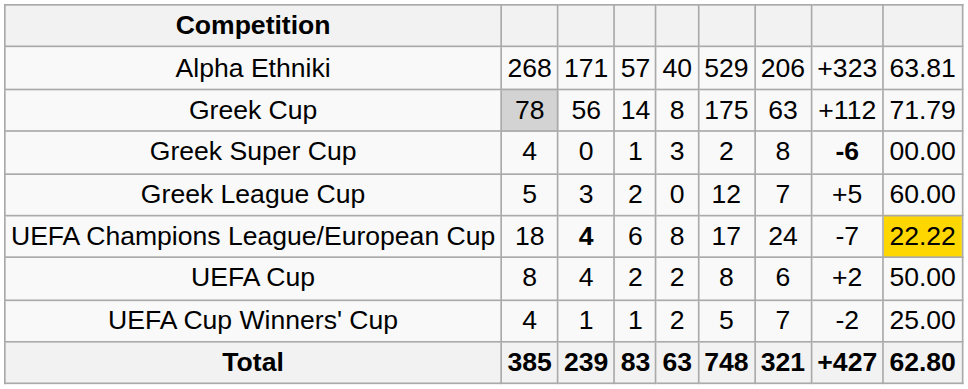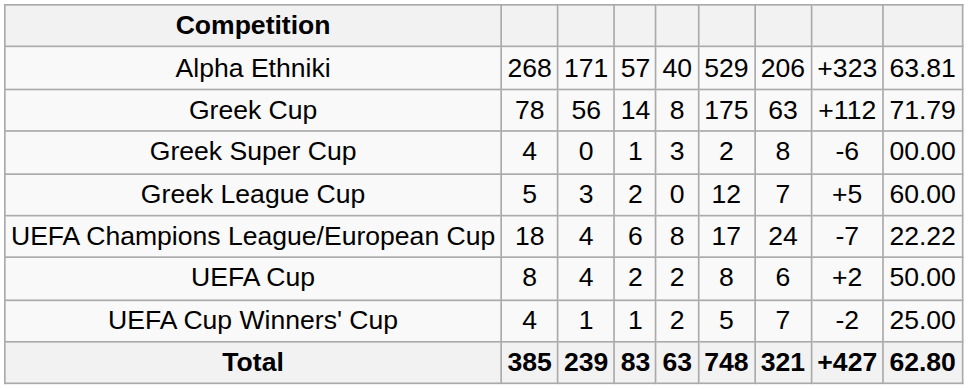(530, 109) lightgrey background -> (530, 109) no background
(847, 151) bold -> (847, 151) normal
(586, 236) bold -> (586, 236) normal
(923, 236) gold background -> (923, 236) no background
